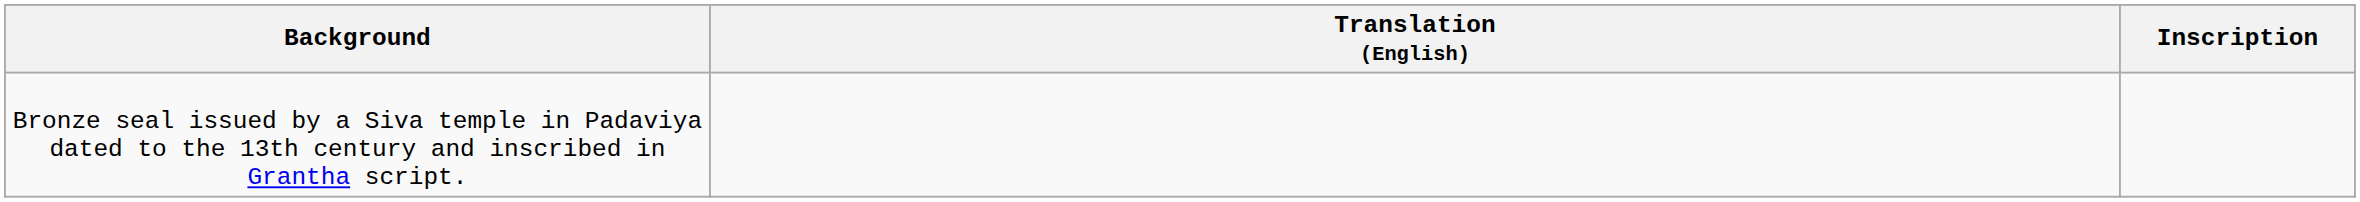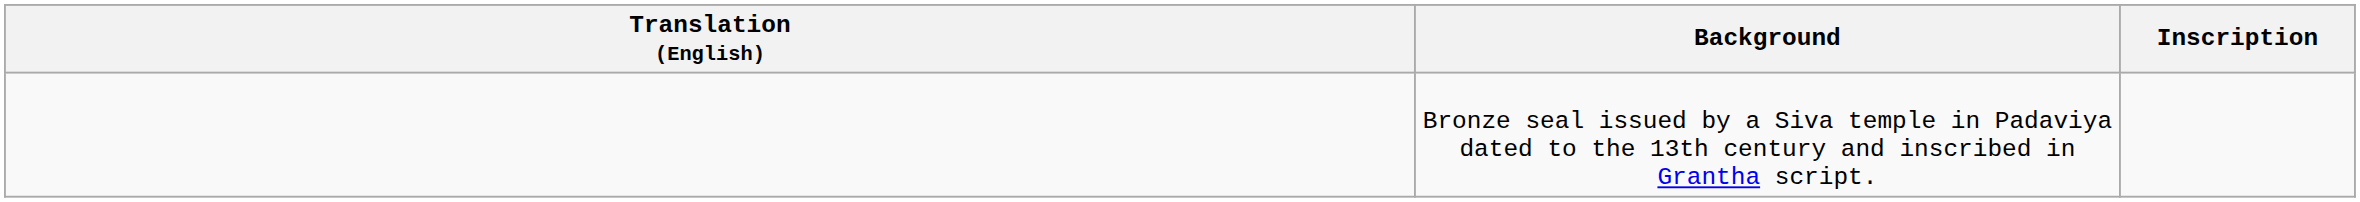columns swapped: (357, 39) <-> (1415, 38)
